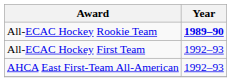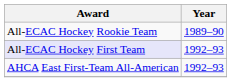(204, 31) bold -> (204, 31) normal
(76, 49) no background -> (76, 49) lavender background
